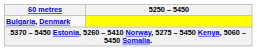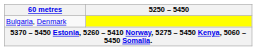(38, 22) bold -> (36, 22) normal
